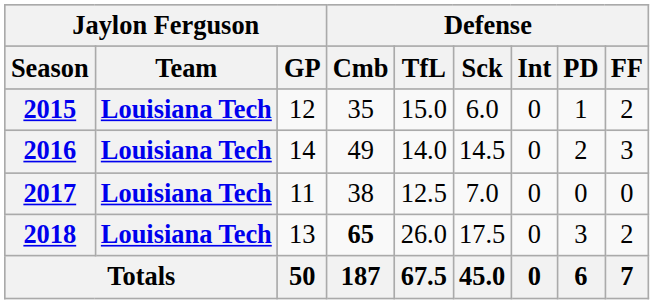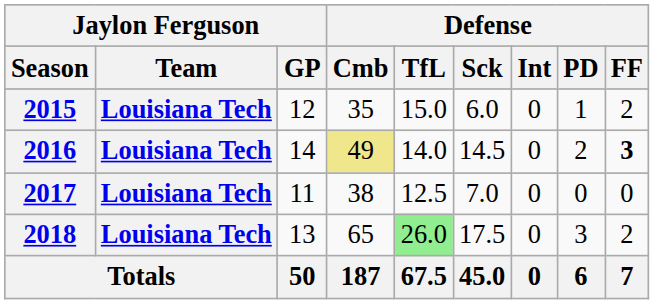(361, 151) no background -> (361, 151) khaki background
(627, 151) normal -> (627, 151) bold
(361, 234) bold -> (361, 234) normal
(424, 234) no background -> (424, 234) lightgreen background
